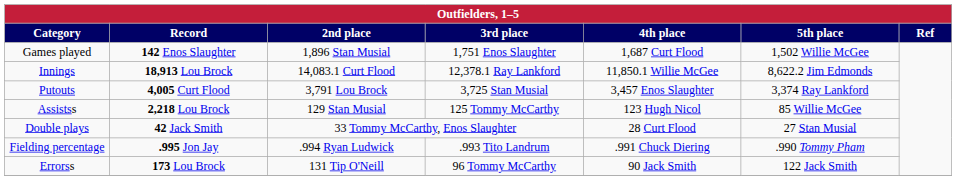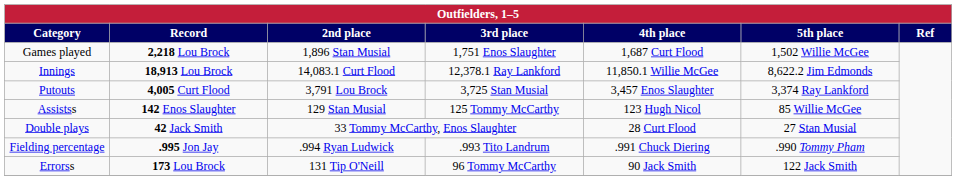(189, 52) 142 Enos Slaughter -> (189, 52) 2,218 Lou Brock
(189, 109) 2,218 Lou Brock -> (189, 109) 142 Enos Slaughter
